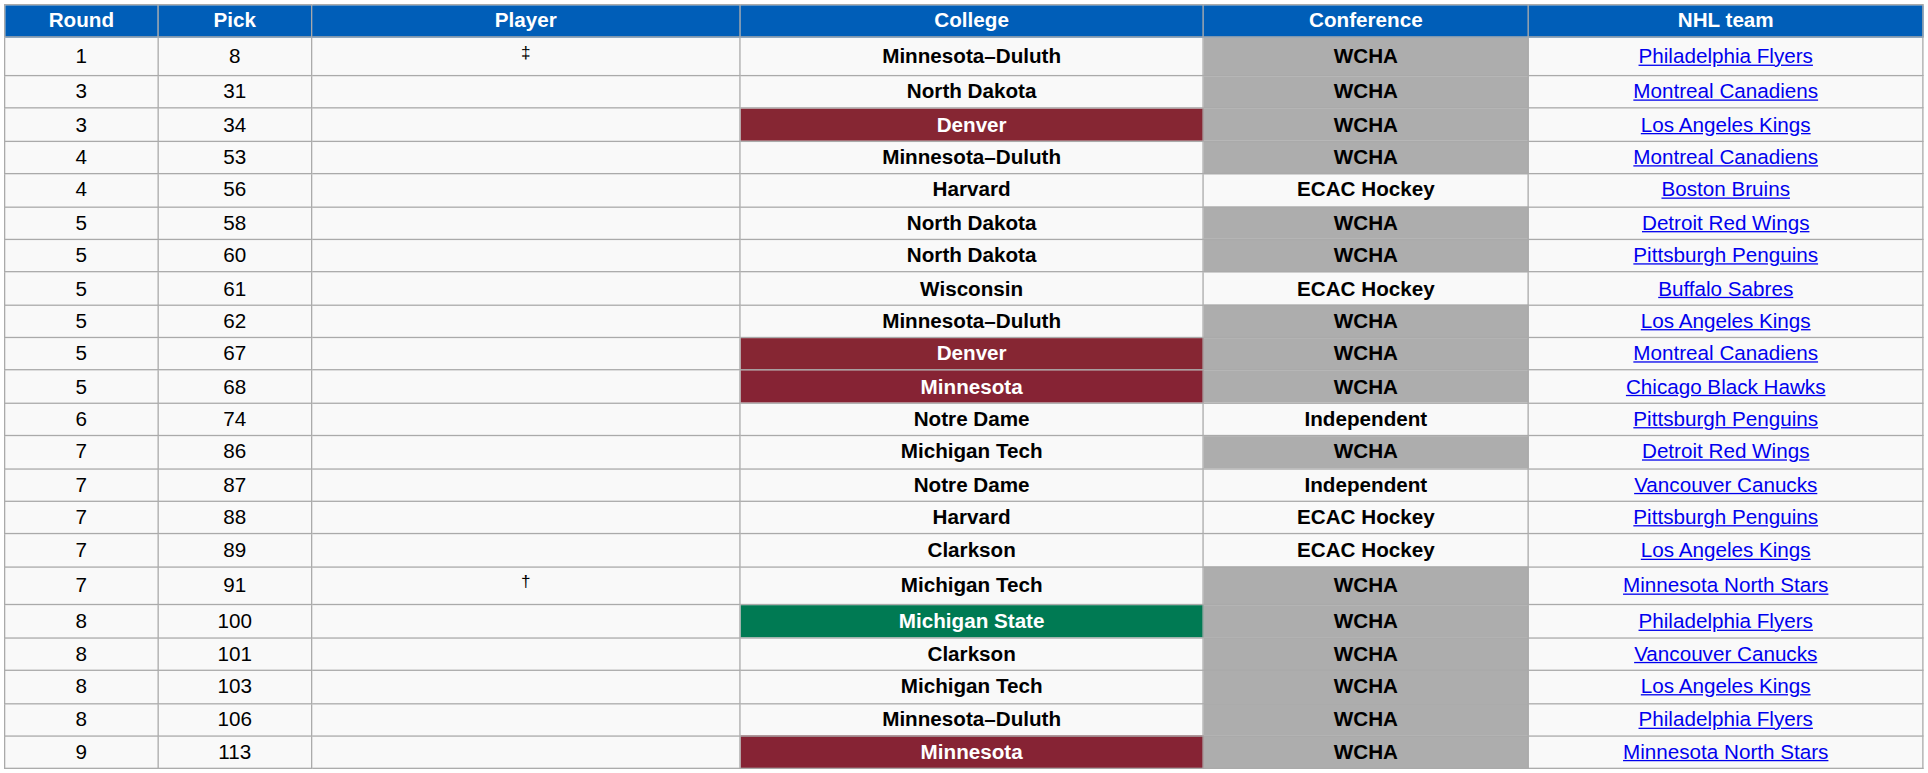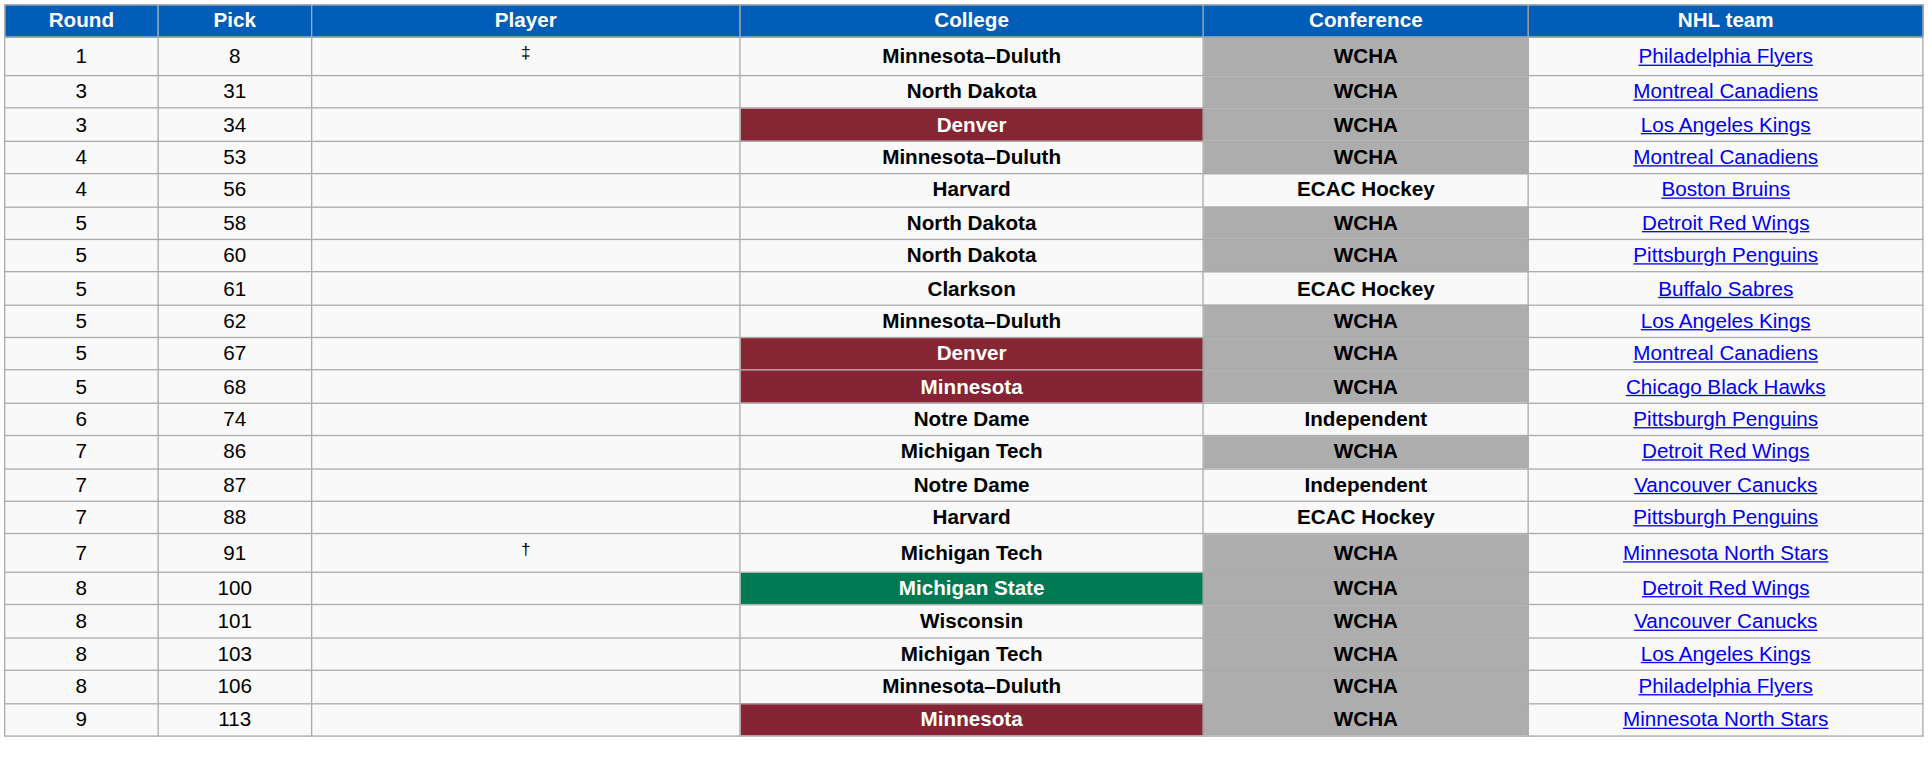(972, 288) Wisconsin -> (972, 288) Clarkson
- row: (235, 550)
(1726, 621) Philadelphia Flyers -> (1726, 588) Detroit Red Wings
(972, 653) Clarkson -> (972, 621) Wisconsin
